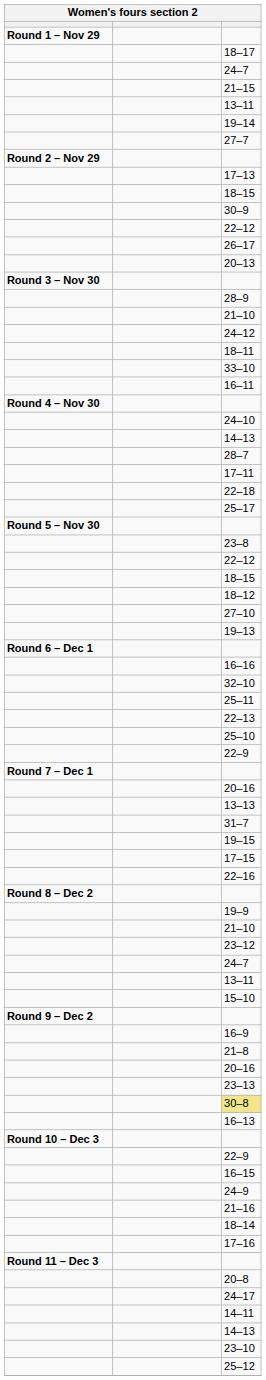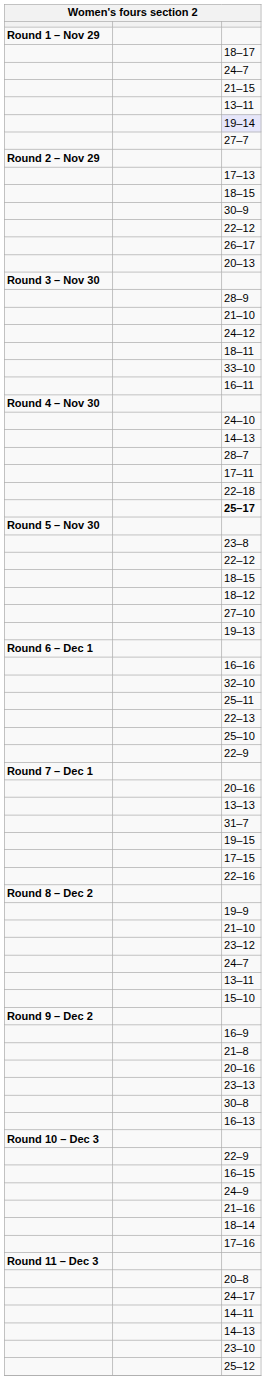(239, 123) no background -> (239, 123) lavender background
(239, 508) normal -> (239, 508) bold
(236, 1103) khaki background -> (236, 1103) no background
